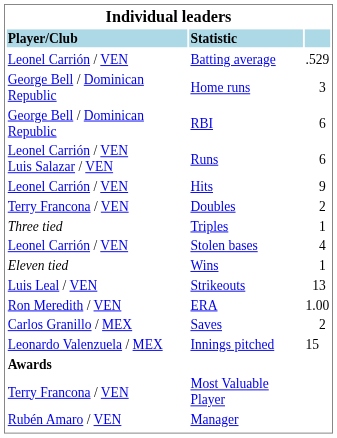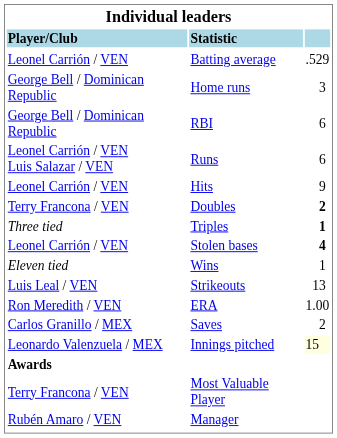(316, 206) normal -> (316, 206) bold
(316, 226) normal -> (316, 226) bold
(316, 246) normal -> (316, 246) bold
(312, 344) no background -> (312, 344) lightyellow background
